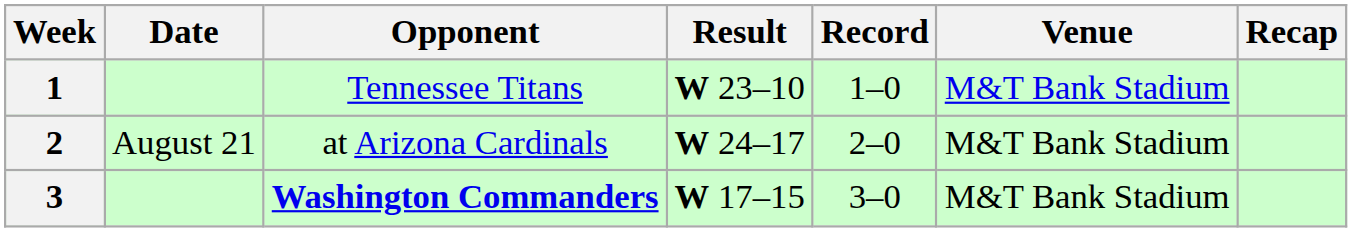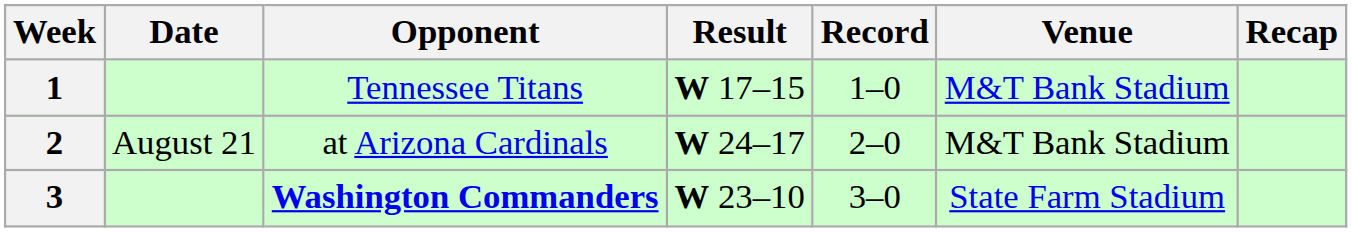(740, 87) W 23–10 -> (740, 87) W 17–15
(740, 197) W 17–15 -> (740, 197) W 23–10
(1087, 197) M&T Bank Stadium -> (1087, 197) State Farm Stadium
